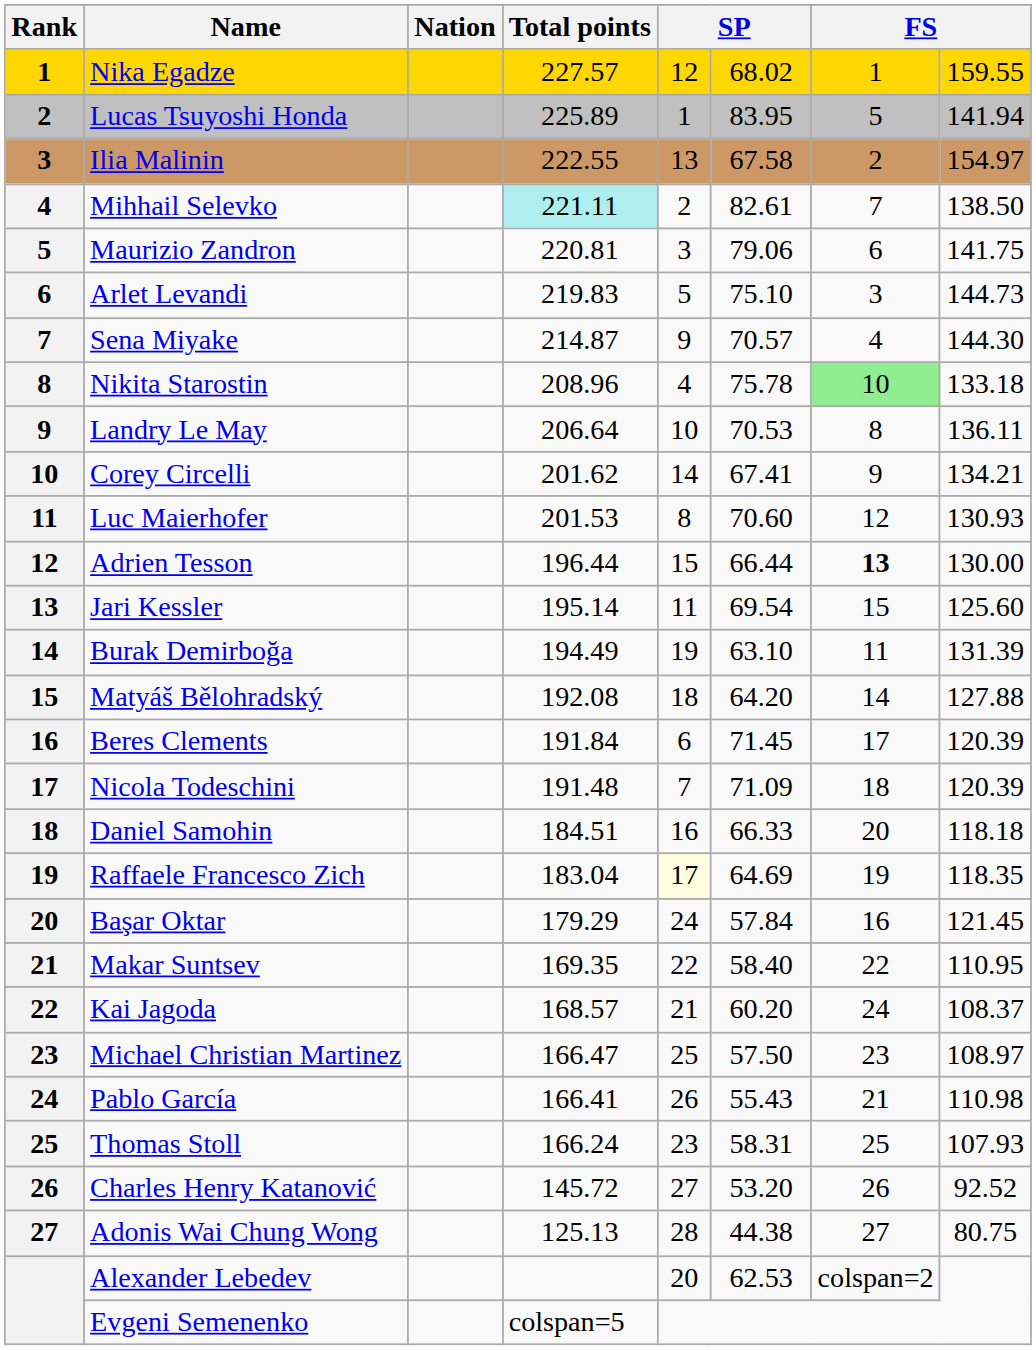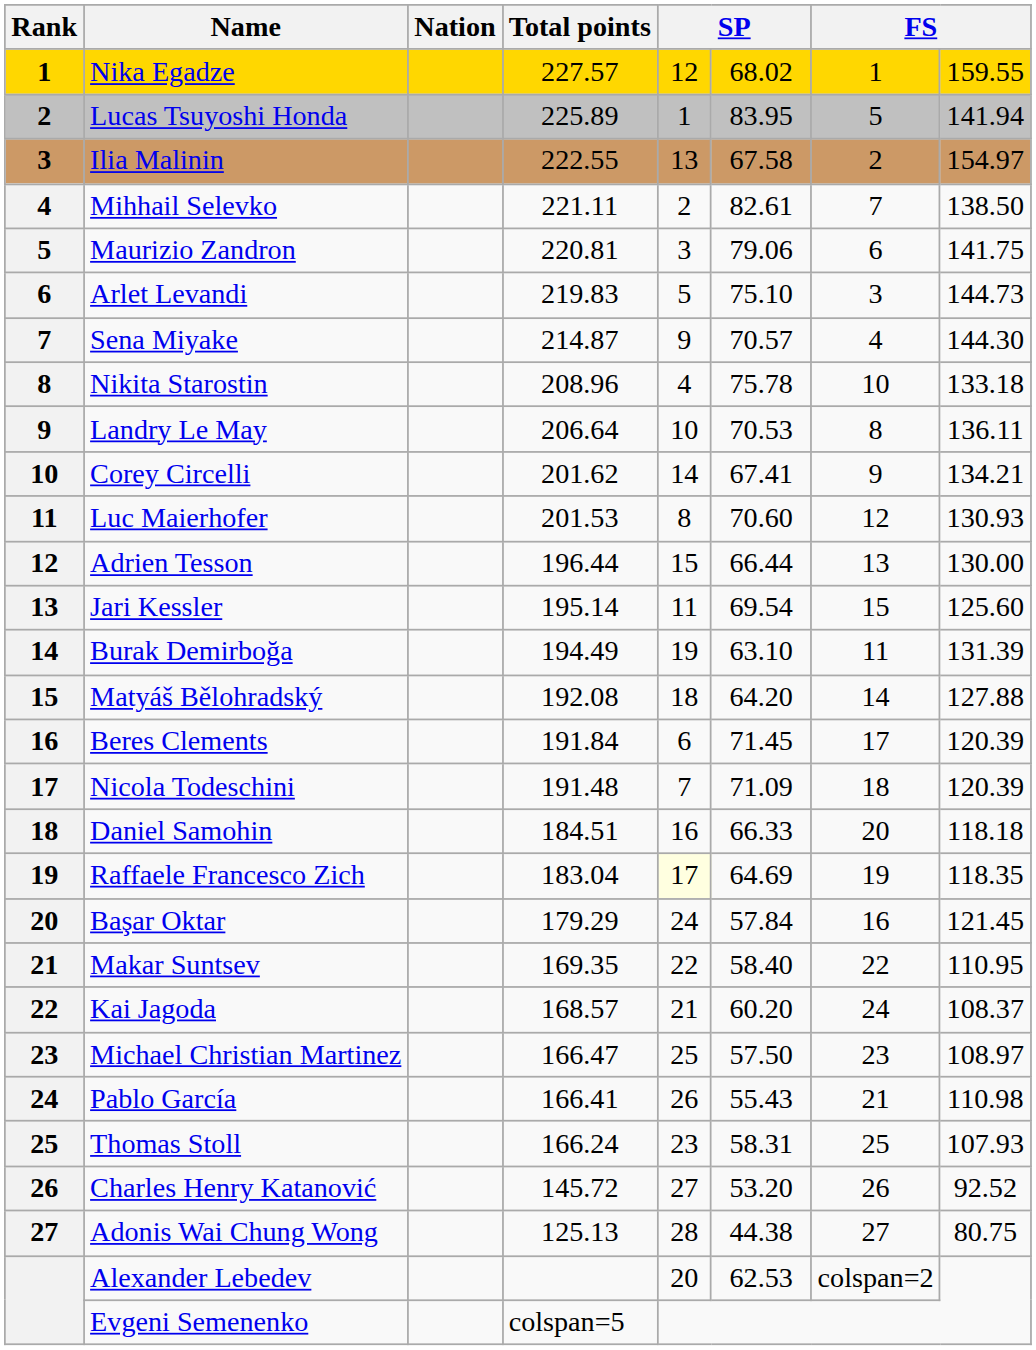(580, 205) paleturquoise background -> (580, 205) no background
(876, 384) lightgreen background -> (876, 384) no background
(876, 562) bold -> (876, 562) normal
